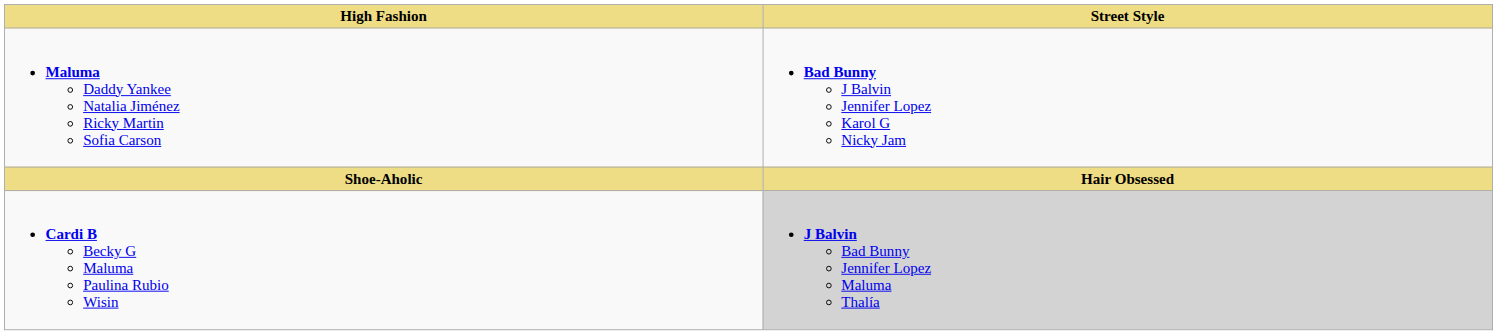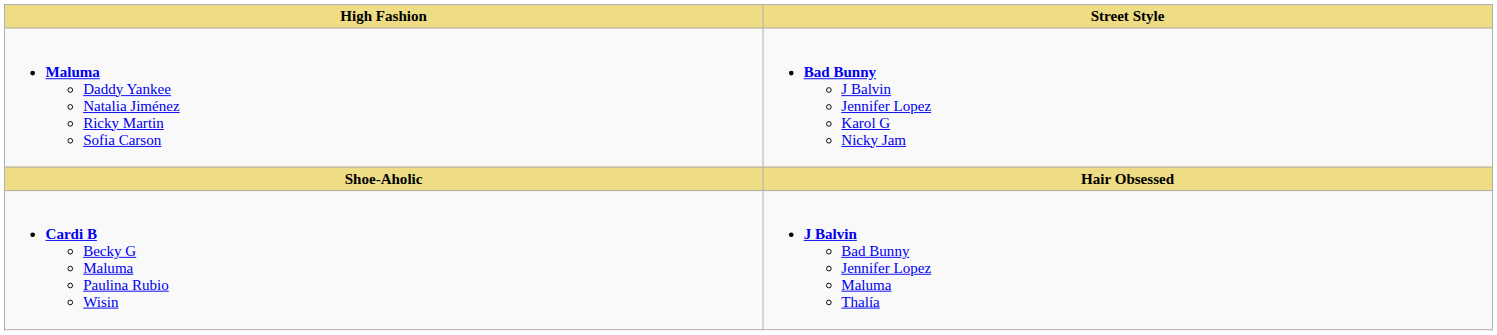(1128, 268) lightgrey background -> (1128, 268) no background
